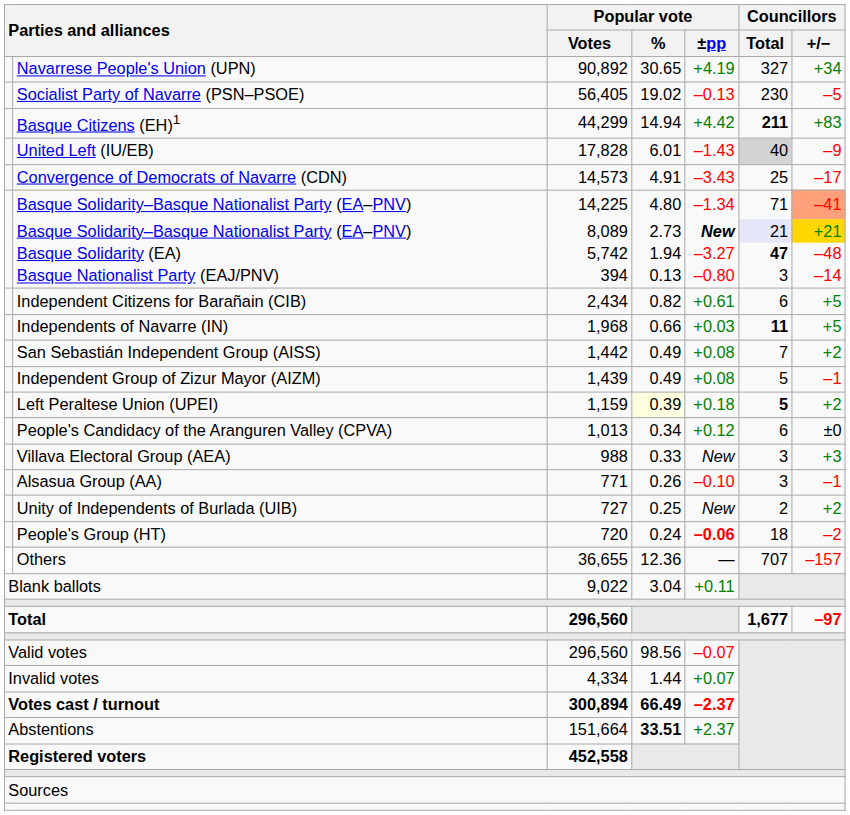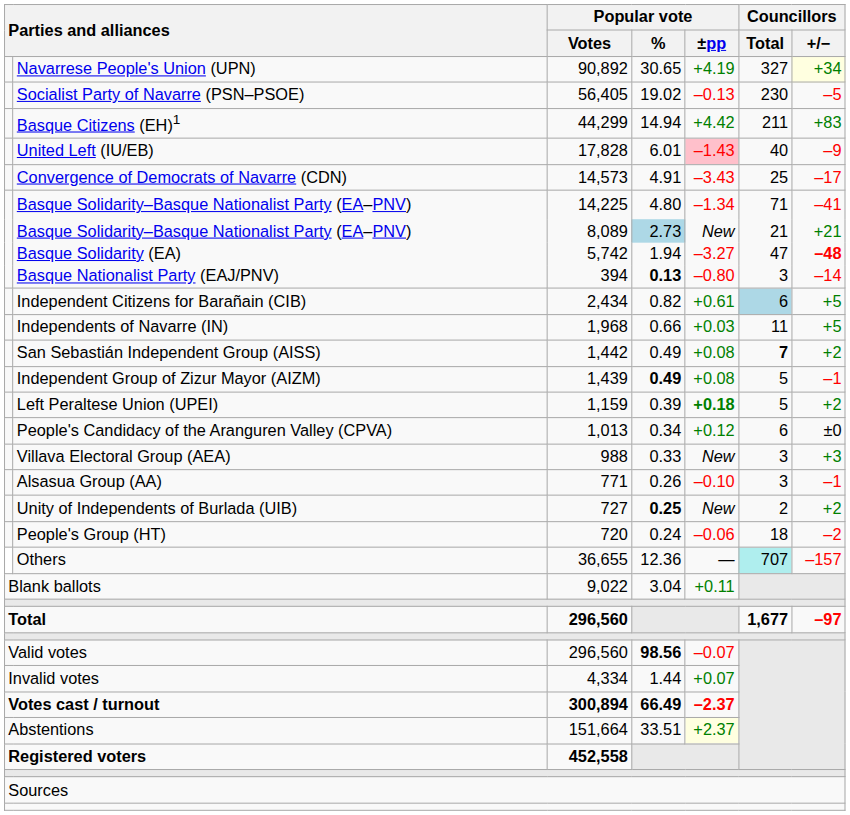(828, 69) no background -> (828, 69) lightyellow background
(775, 123) bold -> (775, 123) normal
(714, 151) no background -> (714, 151) pink background
(779, 151) lightgrey background -> (779, 151) no background
(828, 205) lightsalmon background -> (828, 205) no background
(665, 230) no background -> (665, 230) lightblue background
(718, 230) bold -> (718, 230) normal
(779, 230) lavender background -> (779, 230) no background
(828, 230) gold background -> (828, 230) no background
(779, 253) bold -> (779, 253) normal
(828, 253) normal -> (828, 253) bold
(665, 276) normal -> (665, 276) bold
(784, 301) no background -> (784, 301) lightblue background
(779, 327) bold -> (780, 327) normal
(784, 353) normal -> (784, 353) bold
(665, 379) normal -> (665, 379) bold
(665, 404) lightyellow background -> (665, 404) no background
(714, 404) normal -> (714, 404) bold
(784, 404) bold -> (784, 404) normal
(665, 508) normal -> (665, 508) bold
(714, 534) bold -> (714, 534) normal
(774, 560) no background -> (774, 560) paleturquoise background
(661, 652) normal -> (661, 652) bold
(661, 730) bold -> (661, 730) normal
(714, 730) no background -> (714, 730) lightyellow background
